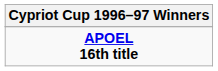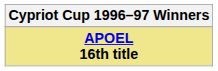(109, 46) no background -> (109, 46) khaki background
